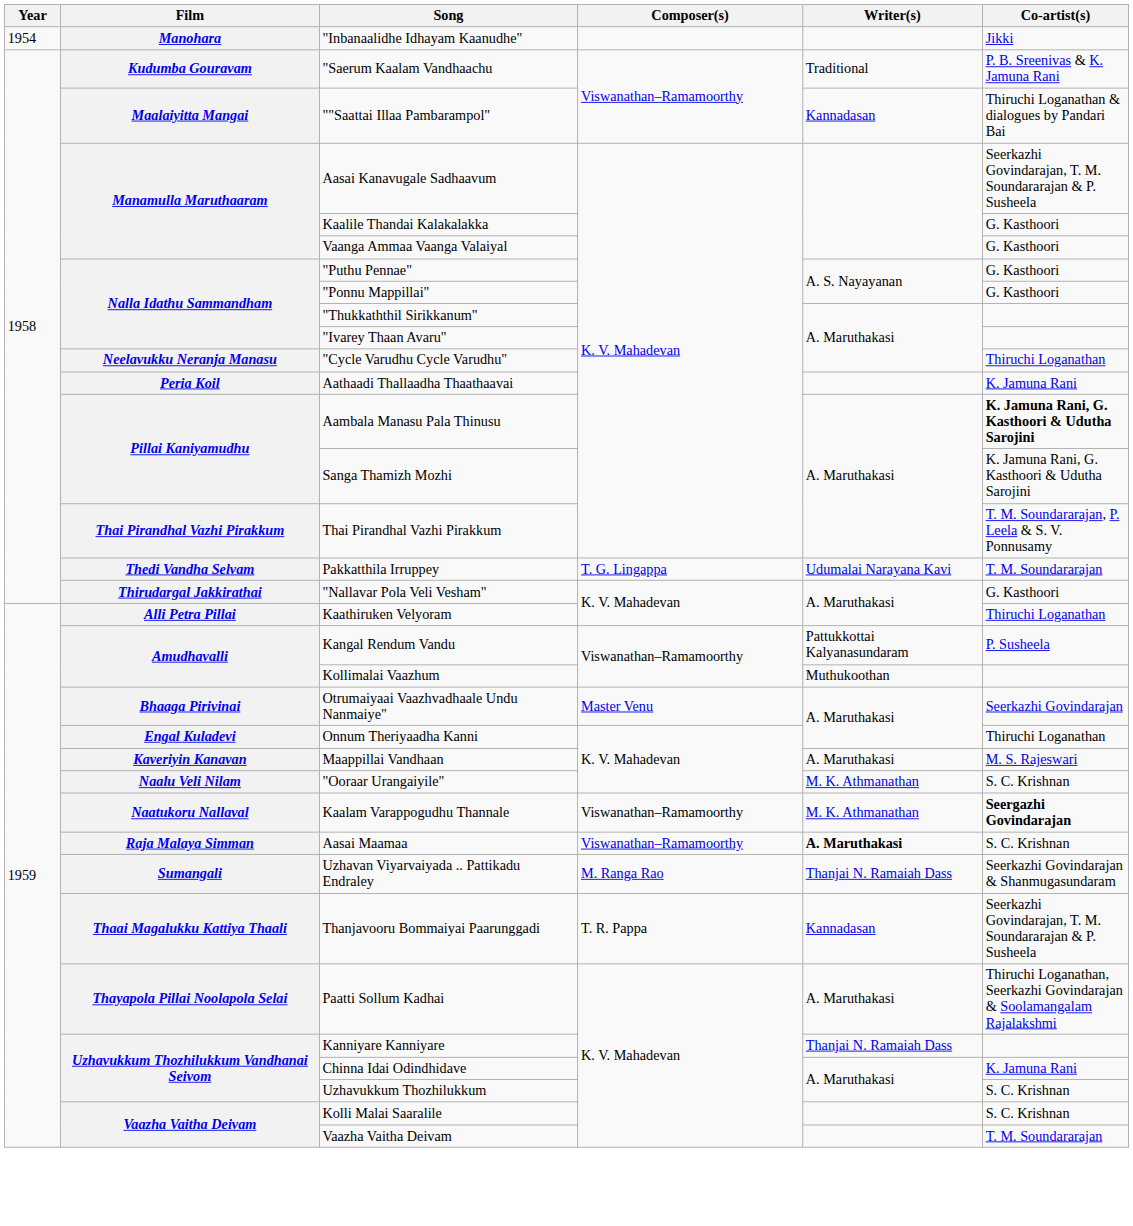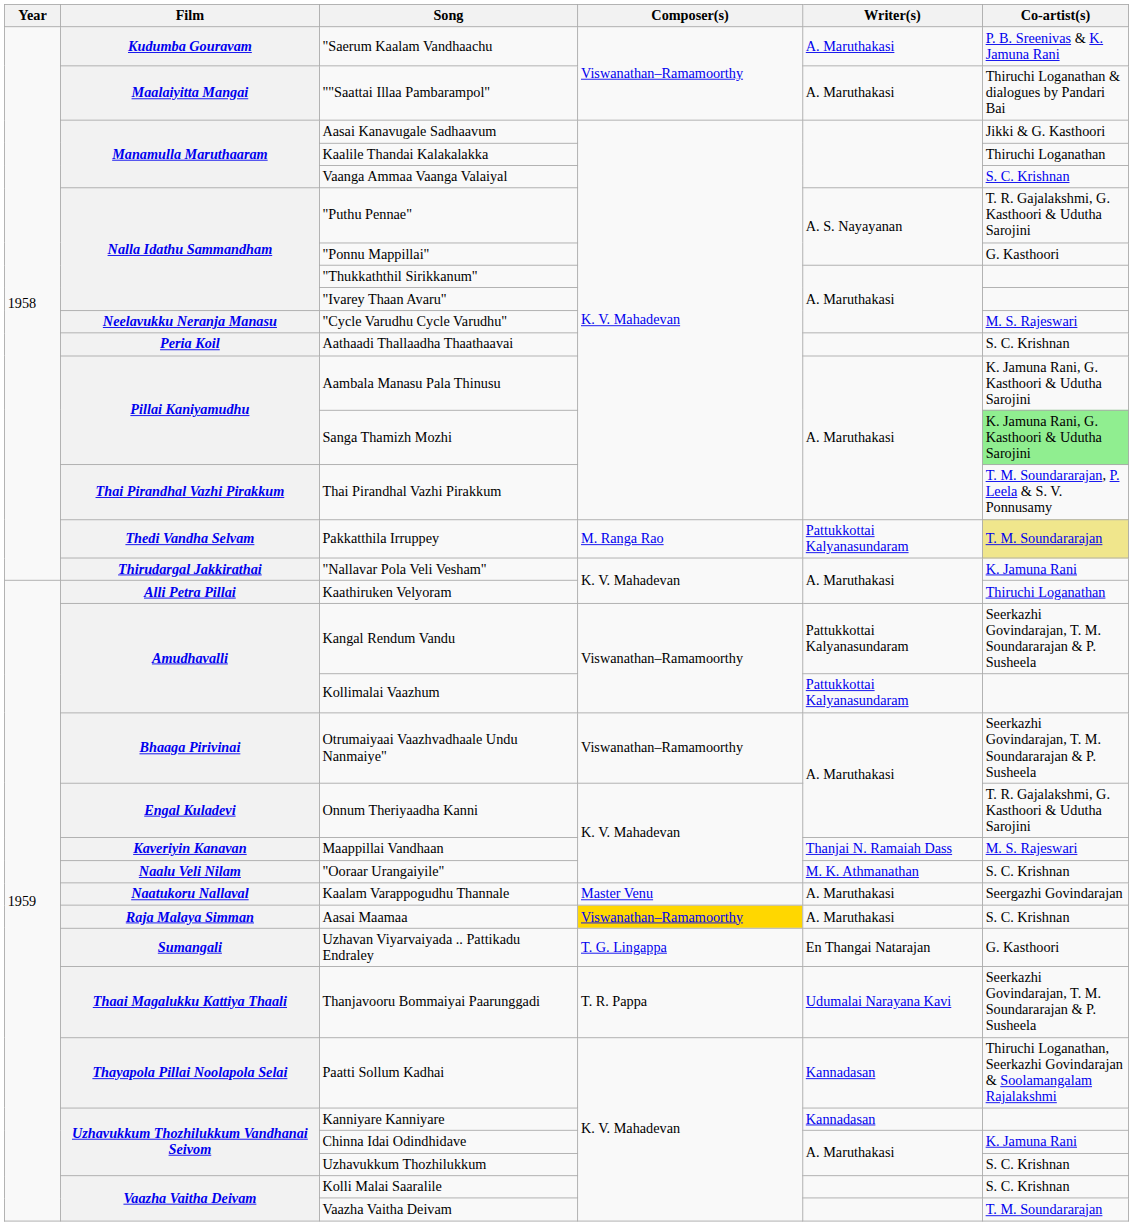- row: (422, 38)
(837, 68) Traditional -> (850, 46) A. Maruthakasi
(841, 115) Kannadasan -> (850, 92) A. Maruthakasi
(1043, 178) Seerkazhi Govindarajan, T. M. Soundararajan & P. Susheela -> (1045, 131) Jikki & G. Kasthoori
(1022, 224) G. Kasthoori -> (1046, 154) Thiruchi Loganathan
(1022, 247) G. Kasthoori -> (1028, 176) S. C. Krishnan
(1022, 269) G. Kasthoori -> (1048, 215) T. R. Gajalakshmi, G. Kasthoori & Udutha Sarojini
(1046, 360) Thiruchi Loganathan -> (1032, 321) M. S. Rajeswari
(1031, 382) K. Jamuna Rani -> (1028, 344) S. C. Krishnan
(1049, 421) bold -> (1044, 382) normal
(1044, 476) no background -> (1044, 437) lightgreen background
(624, 569) T. G. Lingappa -> (622, 538) M. Ranga Rao
(879, 569) Udumalai Narayana Kavi -> (857, 538) Pattukkottai Kalyanasundaram
(1044, 569) no background -> (1044, 538) khaki background
(1022, 591) G. Kasthoori -> (1031, 569) K. Jamuna Rani
(1018, 645) P. Susheela -> (1043, 638) Seerkazhi Govindarajan, T. M. Soundararajan & P. Susheela
(848, 675) Muthukoothan -> (857, 693) Pattukkottai Kalyanasundaram
(617, 706) Master Venu -> (662, 747) Viswanathan–Ramamoorthy
(1054, 706) Seerkazhi Govindarajan -> (1043, 747) Seerkazhi Govindarajan, T. M. Soundararajan & P. Susheela
(1046, 736) Thiruchi Loganathan -> (1048, 810) T. R. Gajalakshmi, G. Kasthoori & Udutha Sarojini
(850, 759) A. Maruthakasi -> (879, 849) Thanjai N. Ramaiah Dass
(662, 812) Viswanathan–Ramamoorthy -> (617, 894) Master Venu
(862, 812) M. K. Athmanathan -> (850, 894) A. Maruthakasi
(1028, 812) bold -> (1054, 894) normal
(662, 843) no background -> (662, 916) gold background
(854, 843) bold -> (850, 916) normal
(622, 873) M. Ranga Rao -> (624, 947) T. G. Lingappa
(879, 873) Thanjai N. Ramaiah Dass -> (868, 947) En Thangai Natarajan
(1054, 873) Seerkazhi Govindarajan & Shanmugasundaram -> (1022, 947) G. Kasthoori
(841, 928) Kannadasan -> (879, 1002) Udumalai Narayana Kavi
(850, 999) A. Maruthakasi -> (841, 1072) Kannadasan
(879, 1045) Thanjai N. Ramaiah Dass -> (841, 1119) Kannadasan
